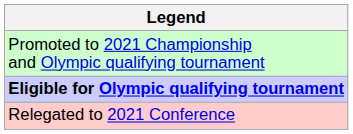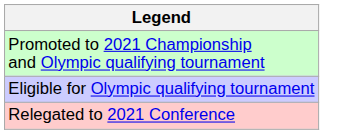(176, 89) bold -> (161, 89) normal
